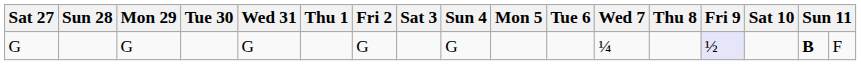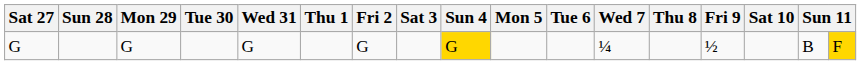(451, 45) no background -> (451, 45) gold background
(711, 45) lavender background -> (711, 45) no background
(808, 45) bold -> (808, 45) normal
(837, 45) no background -> (837, 45) gold background
